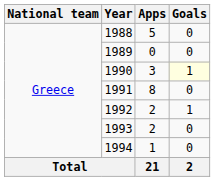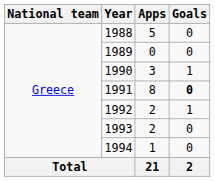(189, 71) lightyellow background -> (189, 71) no background
(189, 90) normal -> (189, 90) bold
